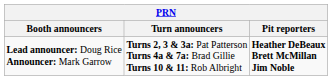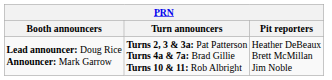(289, 56) bold -> (286, 56) normal
